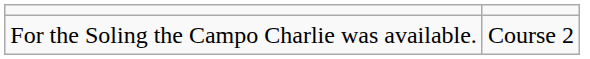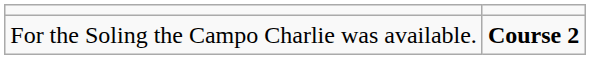(531, 34) normal -> (534, 34) bold
